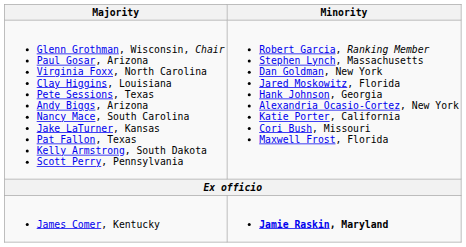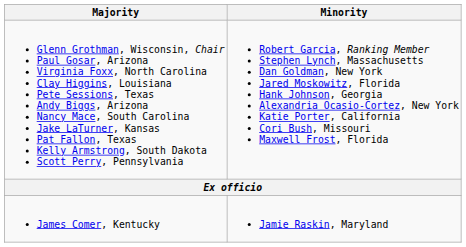(344, 224) bold -> (344, 224) normal
